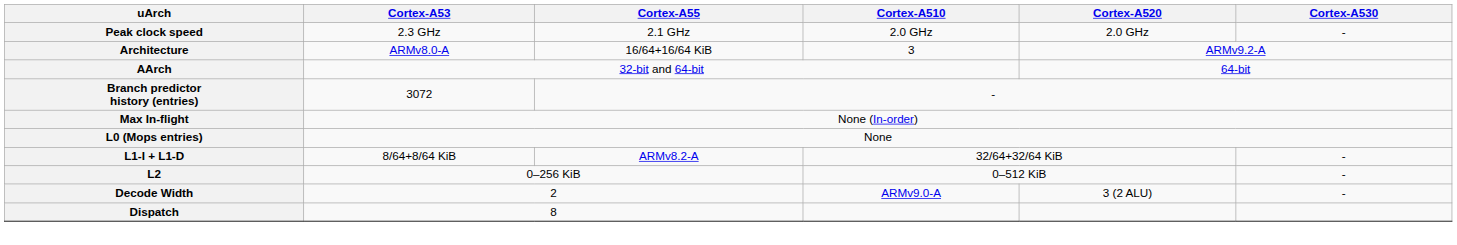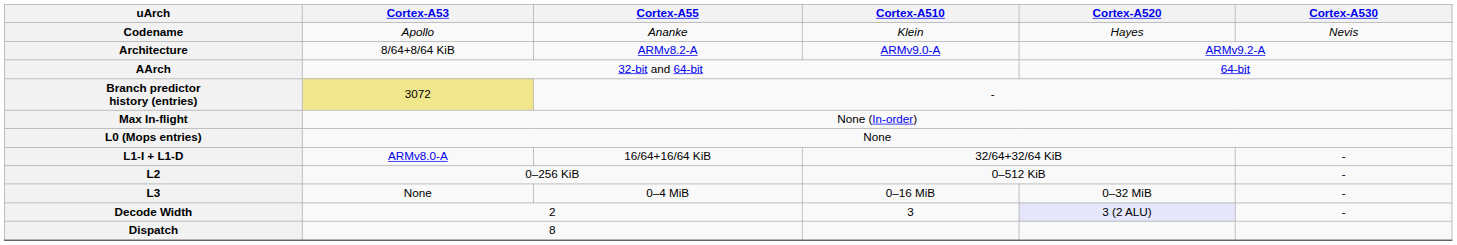+ row: (153, 32)
- row: (154, 32)
(419, 50) ARMv8.0-A -> (418, 50) 8/64+8/64 KiB
(669, 50) 16/64+16/64 KiB -> (668, 50) ARMv8.2-A
(911, 50) 3 -> (910, 50) ARMv9.0-A
(419, 94) no background -> (418, 94) khaki background
(419, 156) 8/64+8/64 KiB -> (418, 156) ARMv8.0-A
(669, 156) ARMv8.2-A -> (668, 156) 16/64+16/64 KiB
+ row: (153, 193)
(911, 193) ARMv9.0-A -> (910, 212) 3
(1127, 193) no background -> (1127, 212) lavender background
